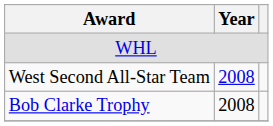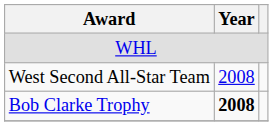(236, 105) normal -> (236, 105) bold
